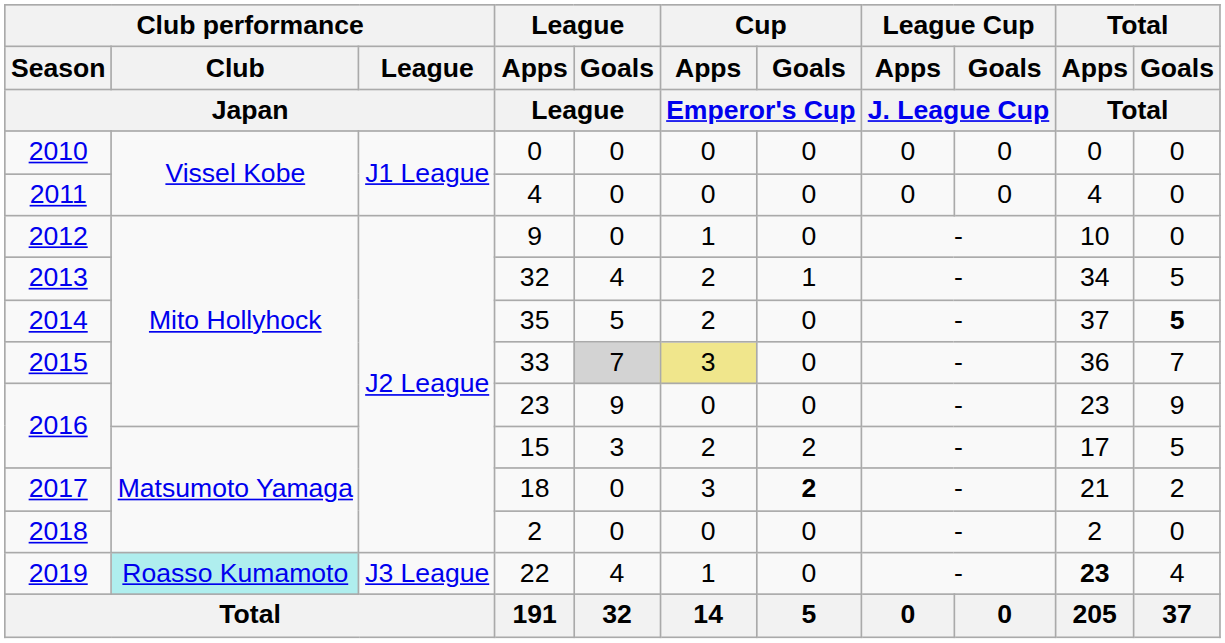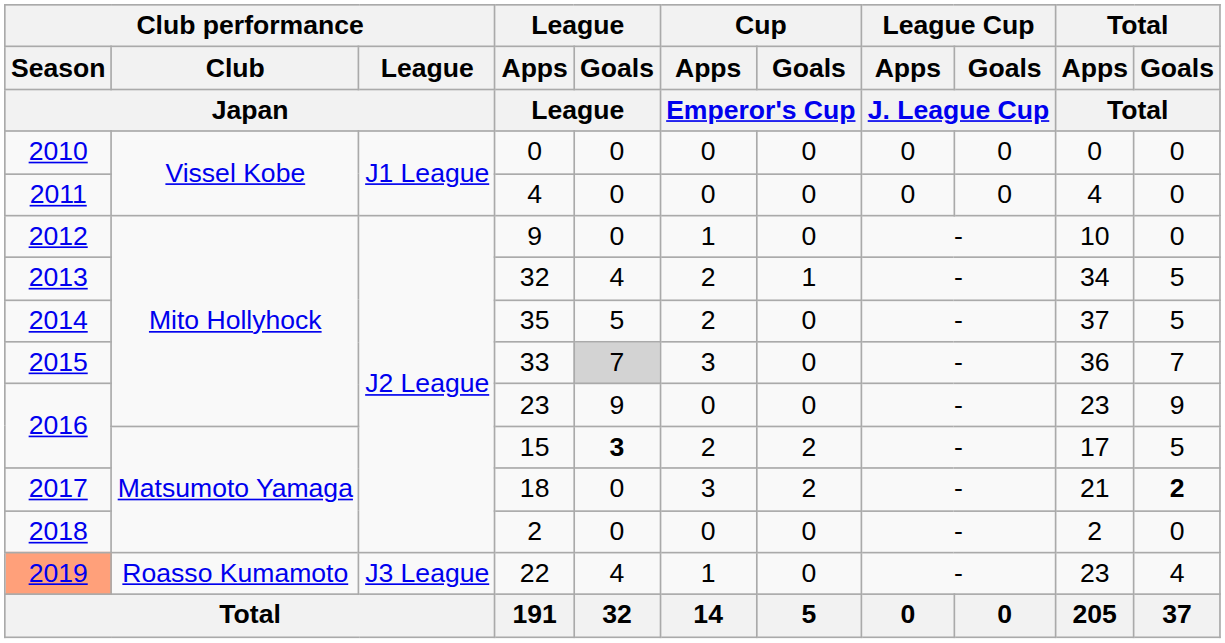(1177, 320) bold -> (1177, 320) normal
(708, 362) khaki background -> (708, 362) no background
(617, 446) normal -> (617, 446) bold
(809, 488) bold -> (809, 488) normal
(1177, 488) normal -> (1177, 488) bold
(58, 573) no background -> (58, 573) lightsalmon background
(235, 573) paleturquoise background -> (235, 573) no background
(1095, 573) bold -> (1095, 573) normal
